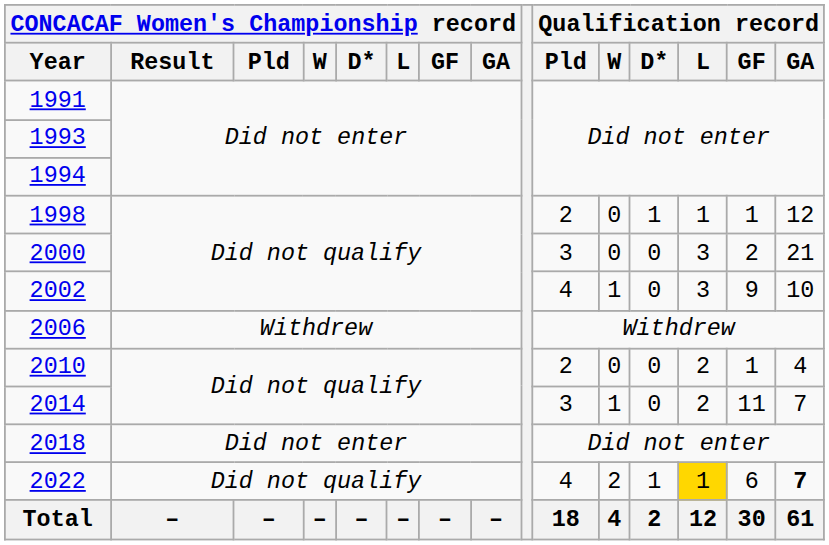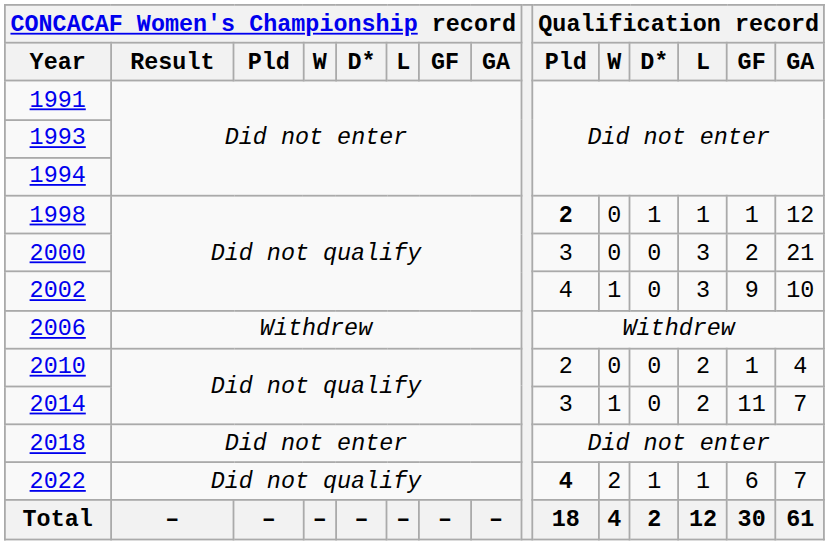(566, 215) normal -> (566, 215) bold
(566, 482) normal -> (566, 482) bold
(703, 482) gold background -> (703, 482) no background
(800, 482) bold -> (800, 482) normal
